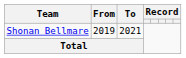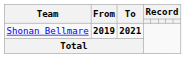(104, 31) normal -> (104, 31) bold
(130, 31) normal -> (130, 31) bold
